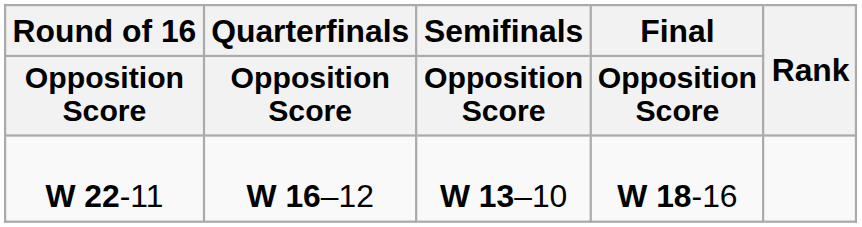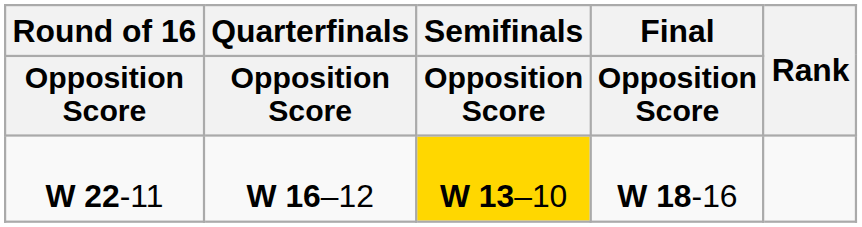(504, 197) no background -> (504, 197) gold background
